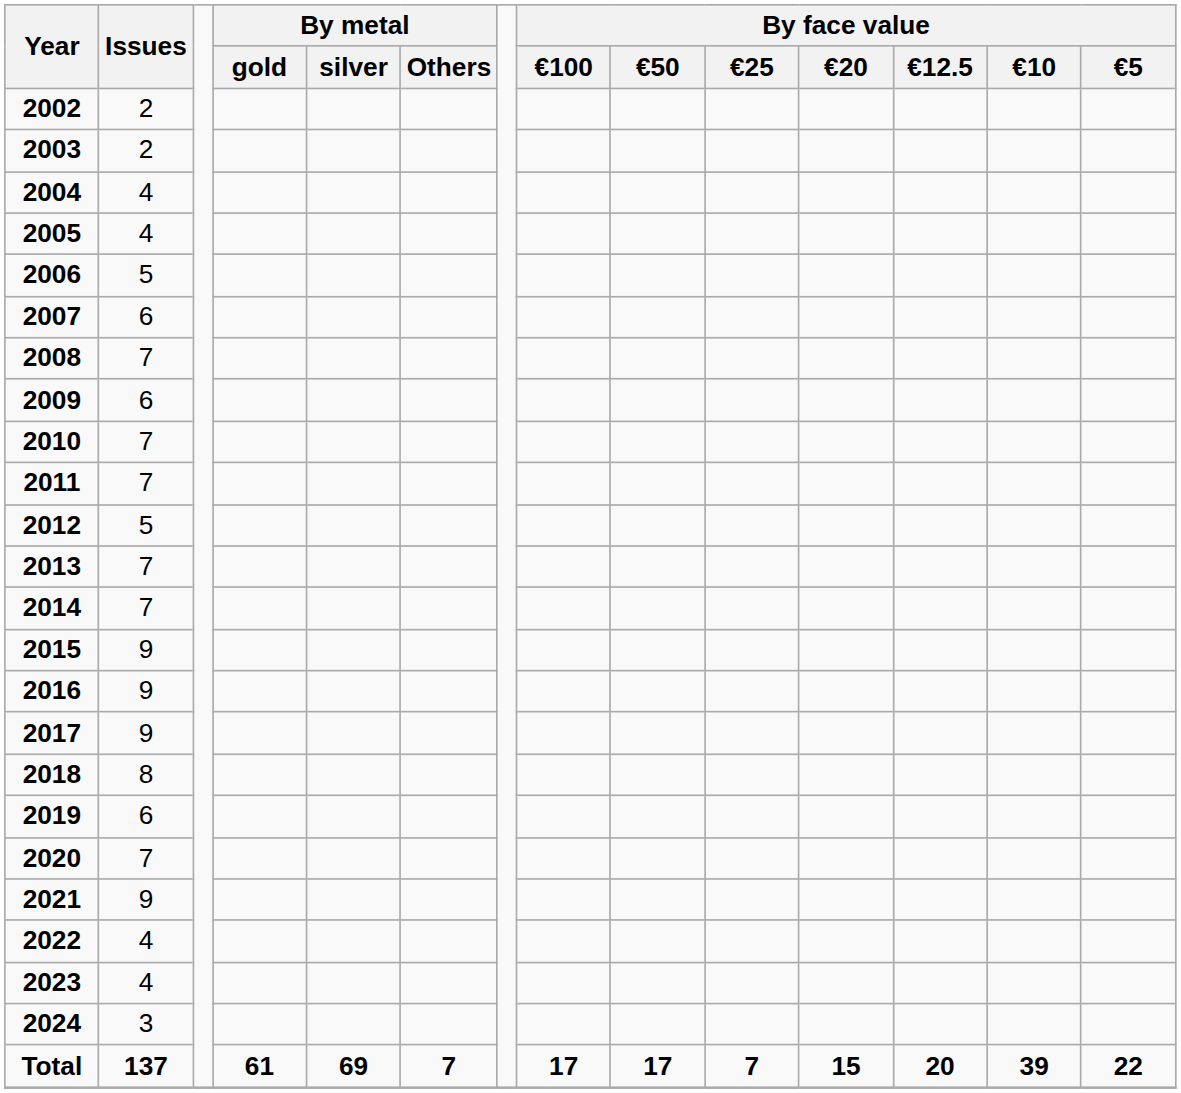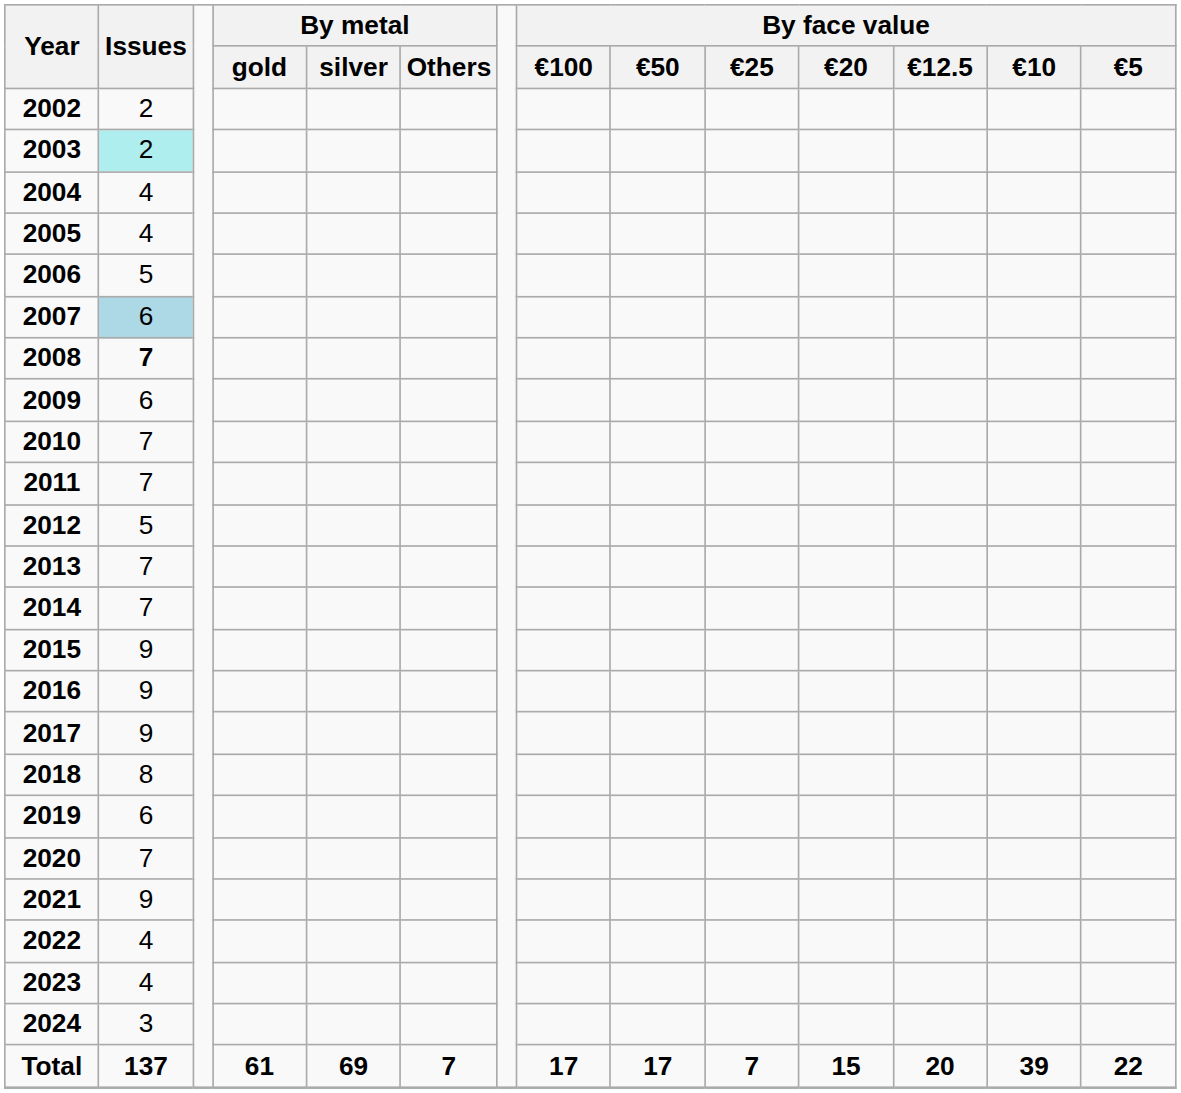(146, 150) no background -> (146, 150) paleturquoise background
(146, 316) no background -> (146, 316) lightblue background
(146, 358) normal -> (146, 358) bold
